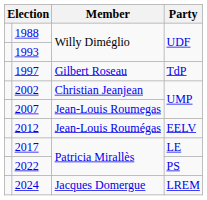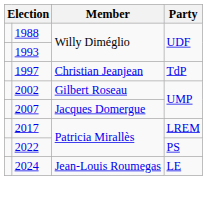(91, 71) Gilbert Roseau -> (99, 71) Christian Jeanjean
(99, 90) Christian Jeanjean -> (91, 90) Gilbert Roseau
(108, 109) Jean-Louis Roumegas -> (100, 109) Jacques Domergue
- row: (27, 128)
(174, 147) LE -> (183, 128) LREM
(100, 185) Jacques Domergue -> (108, 166) Jean-Louis Roumegas
(183, 185) LREM -> (174, 166) LE
